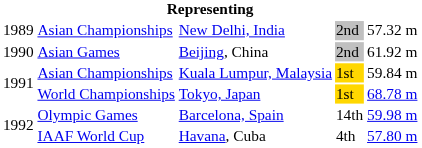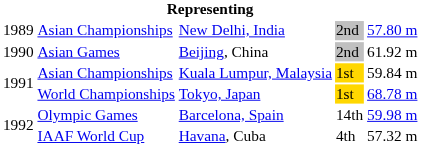(392, 30) 57.32 m -> (392, 30) 57.80 m
(392, 136) 57.80 m -> (392, 136) 57.32 m
